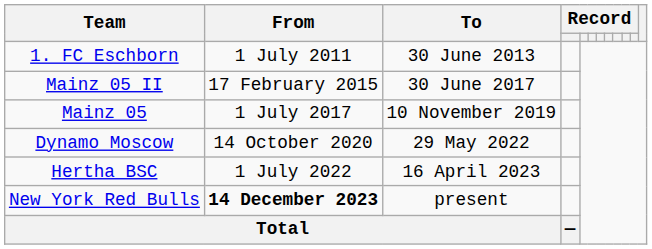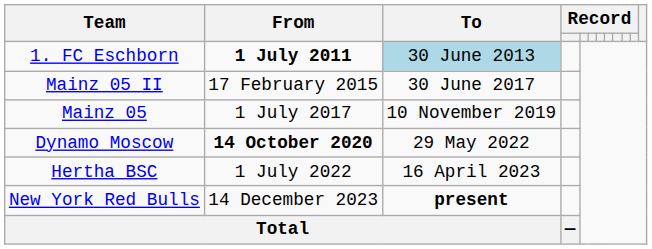(293, 56) normal -> (293, 56) bold
(471, 56) no background -> (471, 56) lightblue background
(293, 143) normal -> (293, 143) bold
(293, 200) bold -> (293, 200) normal
(471, 200) normal -> (471, 200) bold
